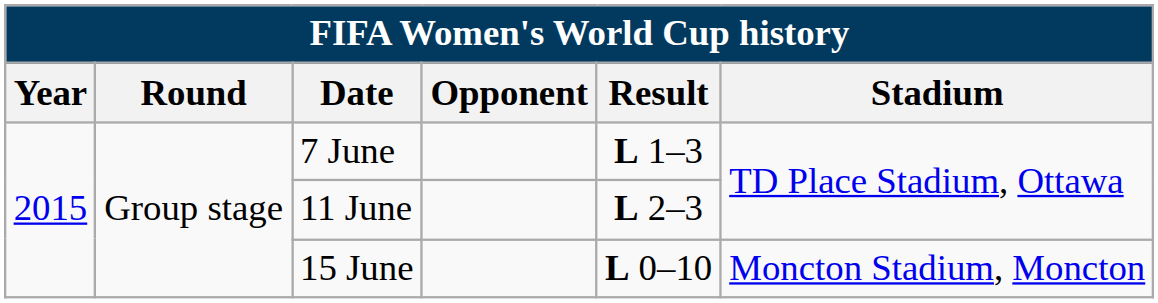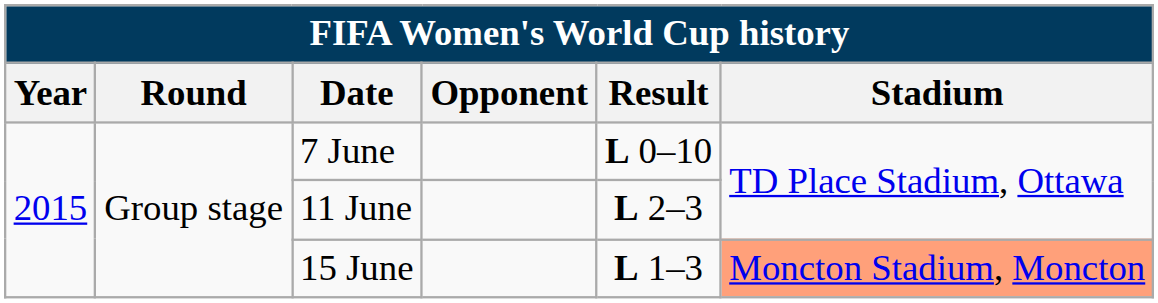(659, 150) L 1–3 -> (659, 150) L 0–10
(659, 267) L 0–10 -> (659, 267) L 1–3
(937, 267) no background -> (937, 267) lightsalmon background
